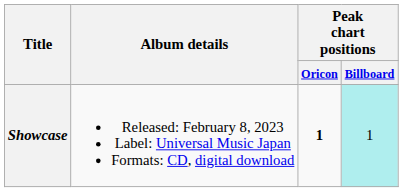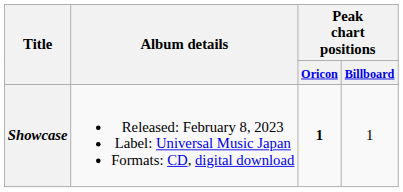(370, 135) paleturquoise background -> (370, 135) no background
